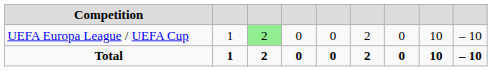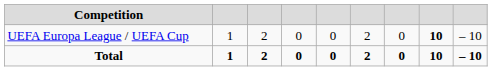(264, 35) lightgreen background -> (264, 35) no background
(436, 35) normal -> (436, 35) bold
